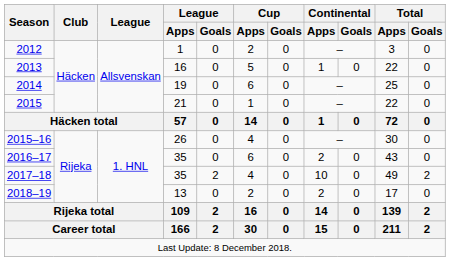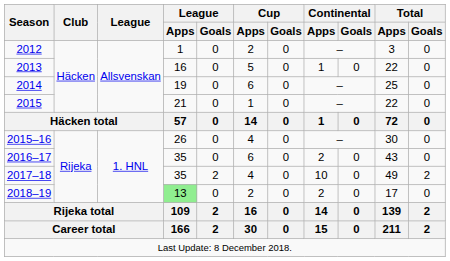(180, 193) no background -> (180, 193) lightgreen background
